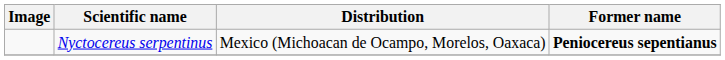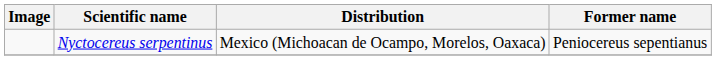(635, 42) bold -> (630, 42) normal
